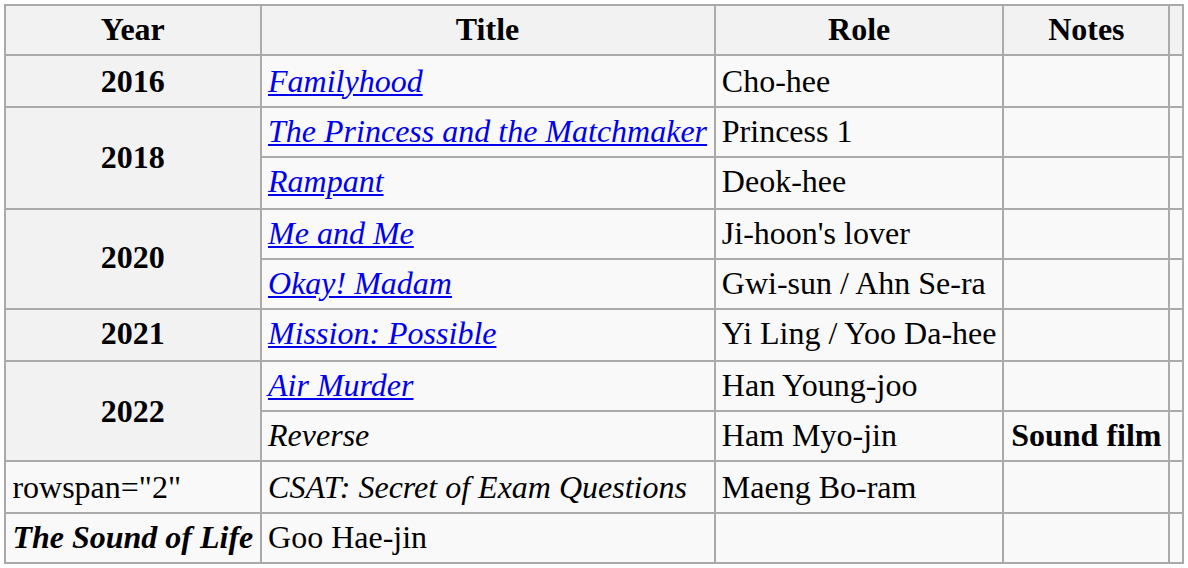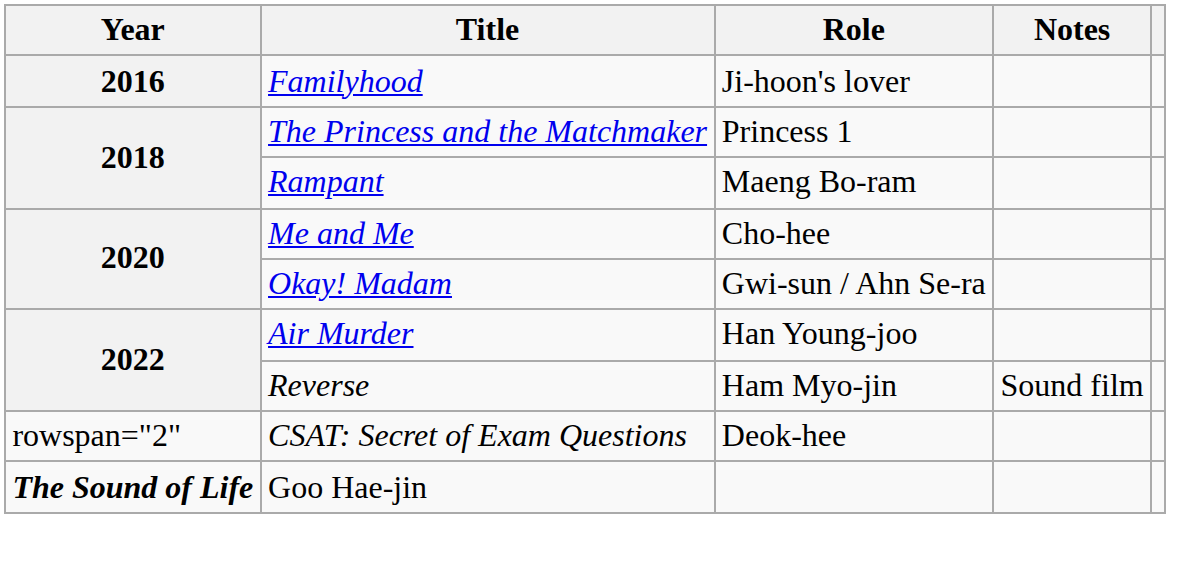(776, 80) Cho-hee -> (816, 80) Ji-hoon's lover
(784, 182) Deok-hee -> (819, 182) Maeng Bo-ram
(816, 232) Ji-hoon's lover -> (776, 232) Cho-hee
- row: (382, 334)
(1086, 435) bold -> (1072, 385) normal
(819, 486) Maeng Bo-ram -> (784, 435) Deok-hee
